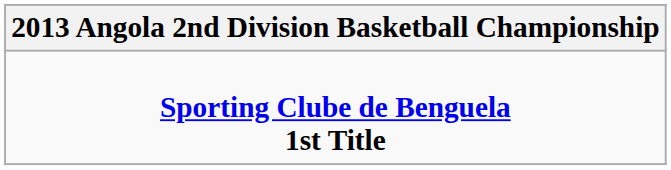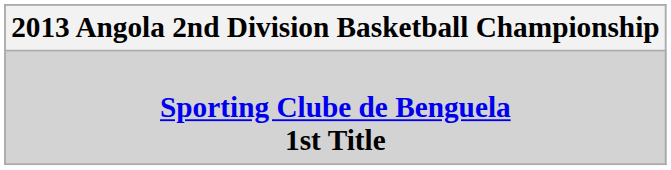(335, 123) no background -> (335, 123) lightgrey background
